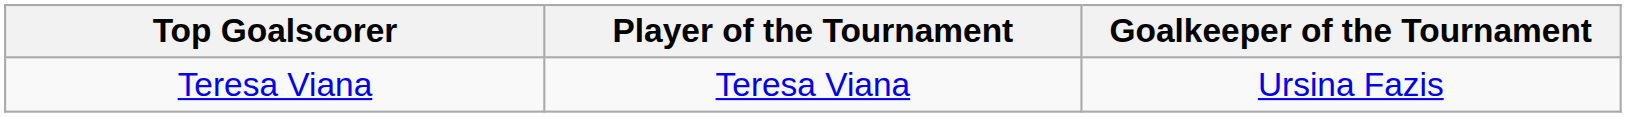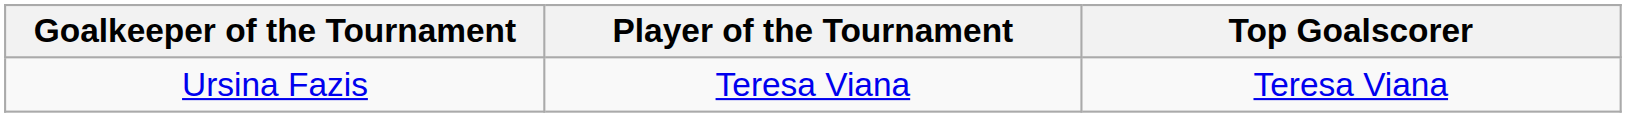columns swapped: (275, 31) <-> (1351, 31)
